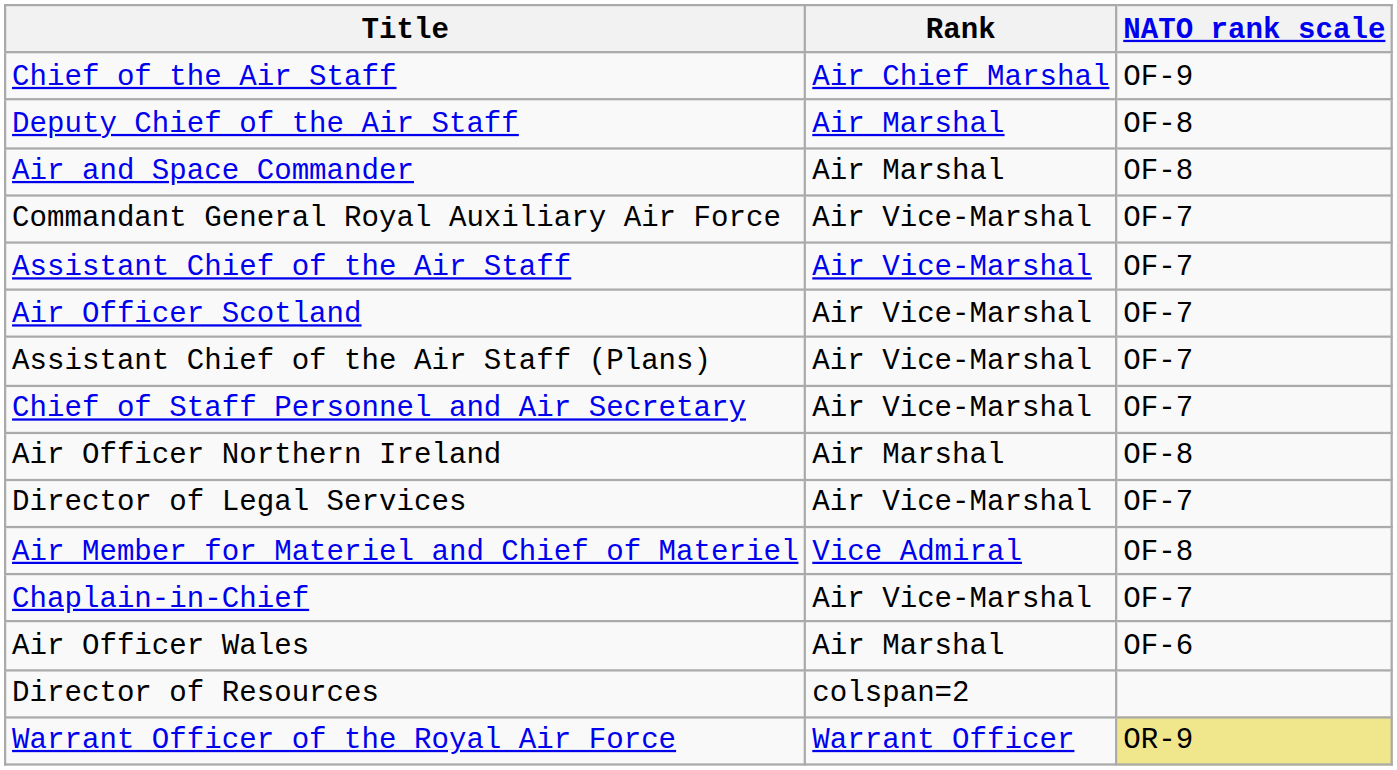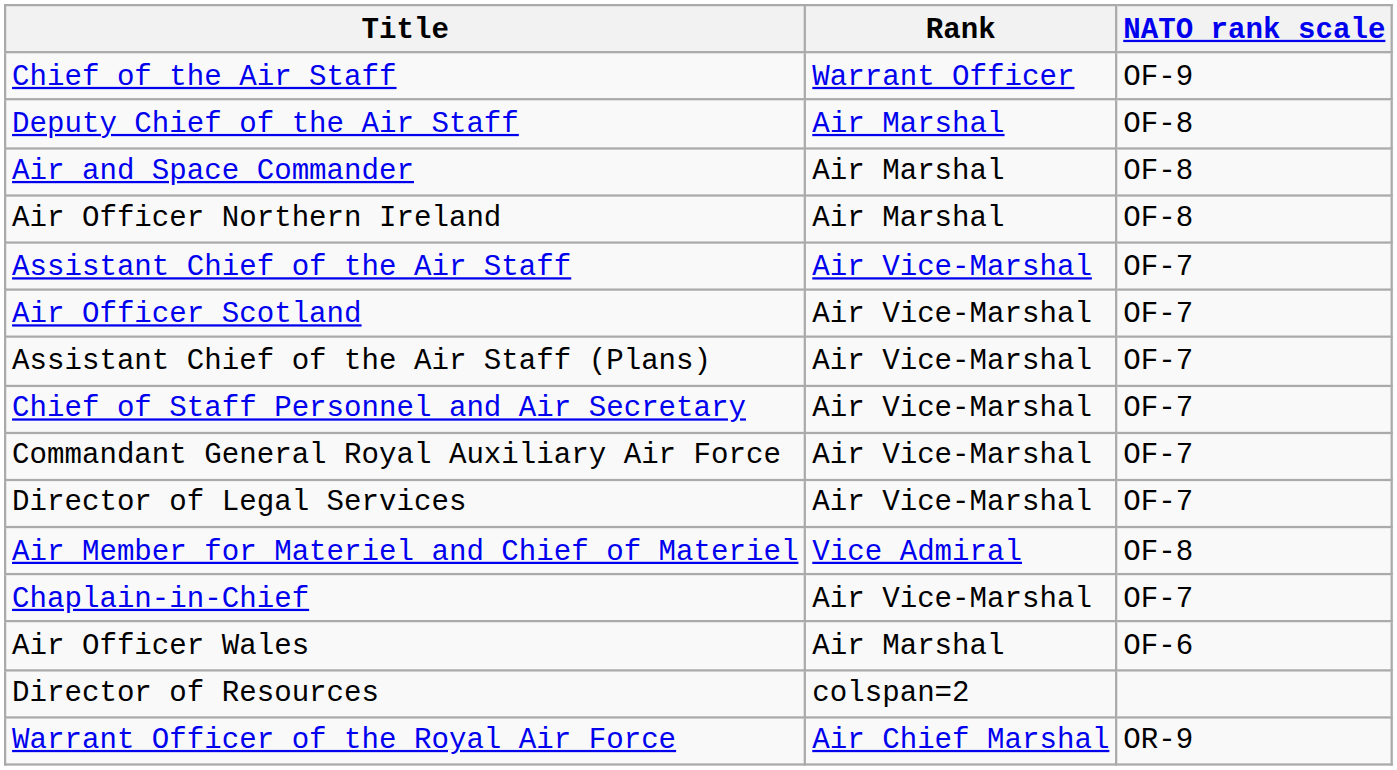(961, 76) Air Chief Marshal -> (943, 76) Warrant Officer
rows swapped: (257, 456) <-> (397, 219)
(943, 741) Warrant Officer -> (961, 741) Air Chief Marshal
(1158, 741) khaki background -> (1158, 741) no background
